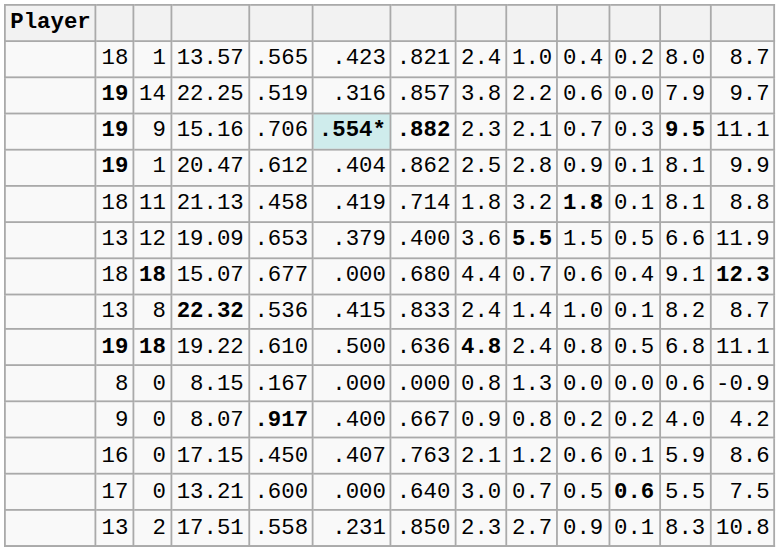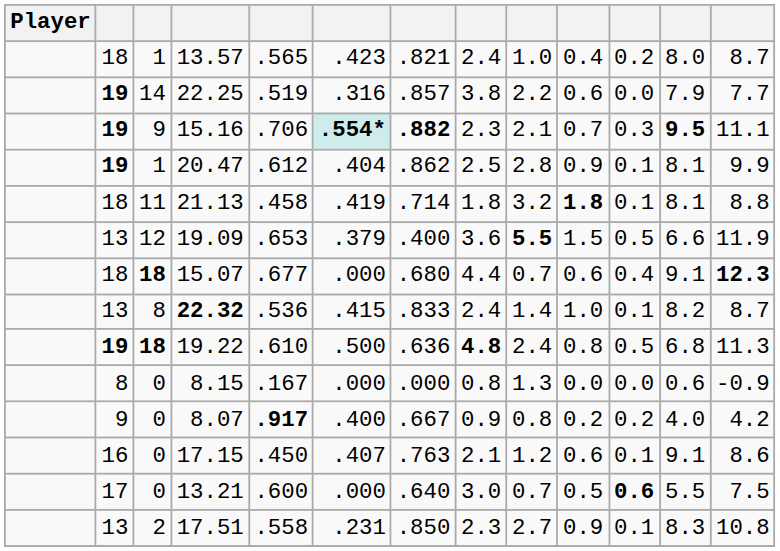(750, 95) 9.7 -> (750, 95) 7.7
(743, 348) 11.1 -> (743, 348) 11.3
(685, 456) 5.9 -> (685, 456) 9.1
